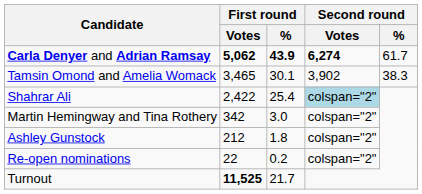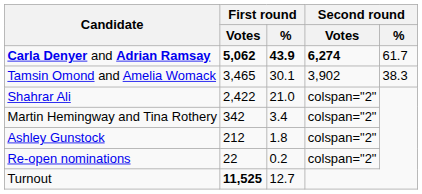(282, 96) 25.4 -> (282, 96) 21.0
(342, 96) lightblue background -> (342, 96) no background
(278, 117) 3.0 -> (278, 117) 3.4
(282, 179) 21.7 -> (282, 179) 12.7
